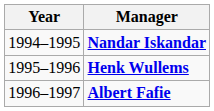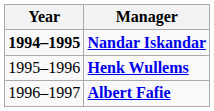(44, 42) normal -> (44, 42) bold
